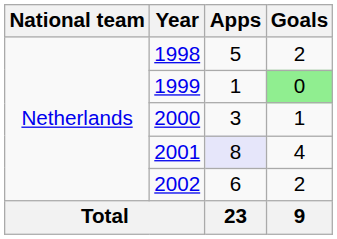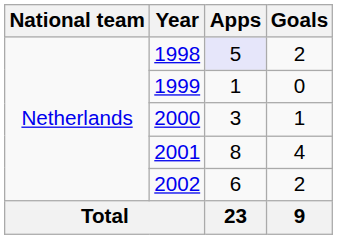(235, 53) no background -> (235, 53) lavender background
(299, 86) lightgreen background -> (299, 86) no background
(235, 151) lavender background -> (235, 151) no background
